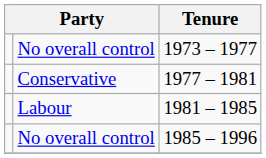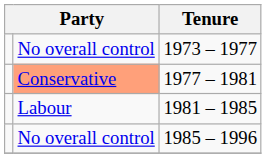(67, 78) no background -> (67, 78) lightsalmon background
